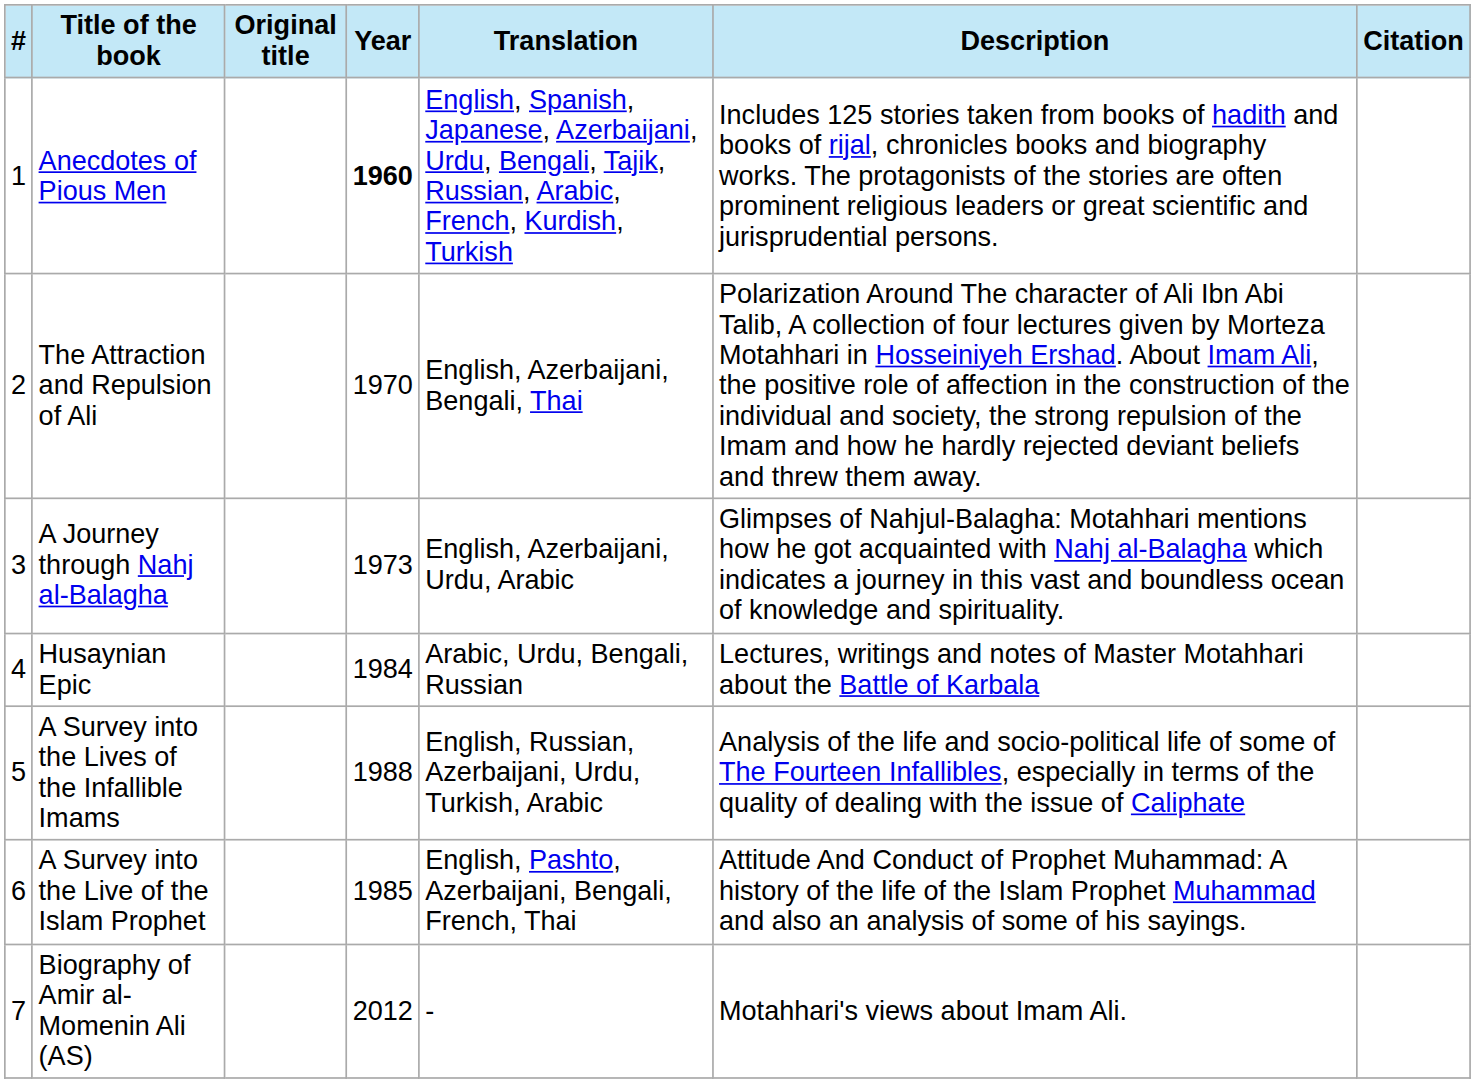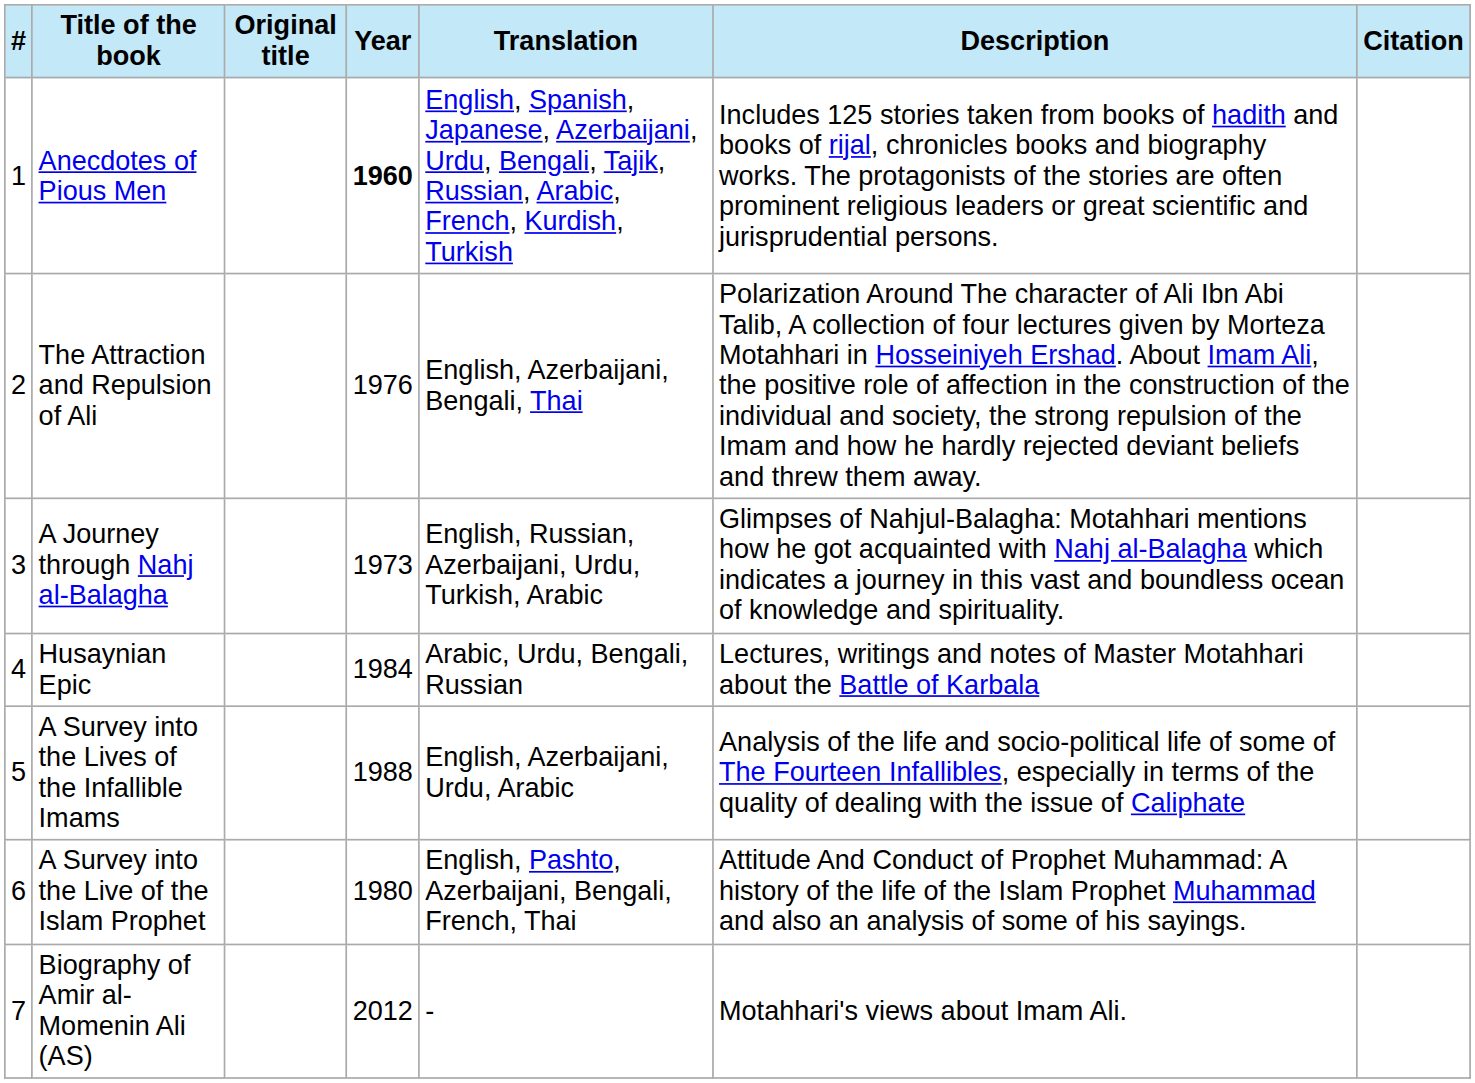(383, 385) 1970 -> (383, 385) 1976
(547, 565) English, Azerbaijani, Urdu, Arabic -> (533, 565) English, Russian, Azerbaijani, Urdu, Turkish, Arabic
(533, 772) English, Russian, Azerbaijani, Urdu, Turkish, Arabic -> (547, 772) English, Azerbaijani, Urdu, Arabic
(383, 891) 1985 -> (383, 891) 1980
